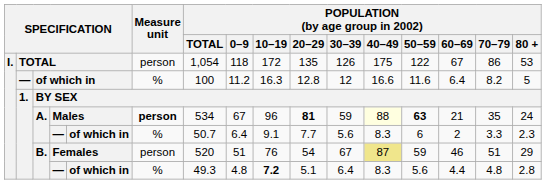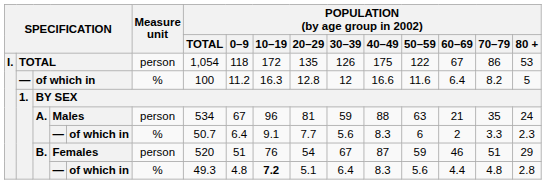(158, 116) bold -> (158, 116) normal
(308, 116) bold -> (308, 116) normal
(383, 116) lightyellow background -> (383, 116) no background
(420, 116) bold -> (420, 116) normal
(383, 152) khaki background -> (383, 152) no background
